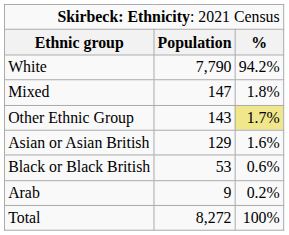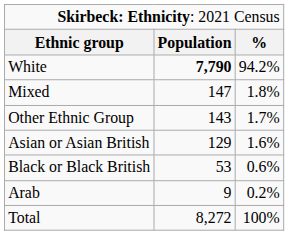(214, 67) normal -> (214, 67) bold
(263, 117) khaki background -> (263, 117) no background
